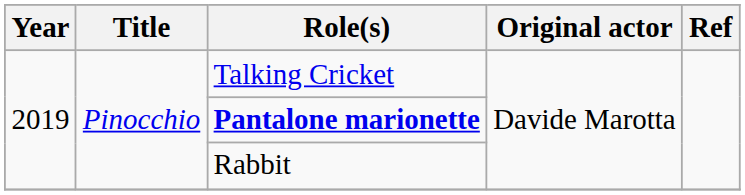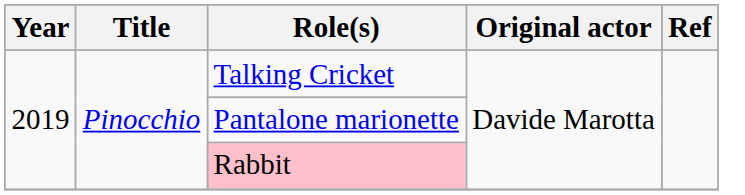(347, 119) bold -> (336, 119) normal
(252, 165) no background -> (252, 165) pink background
